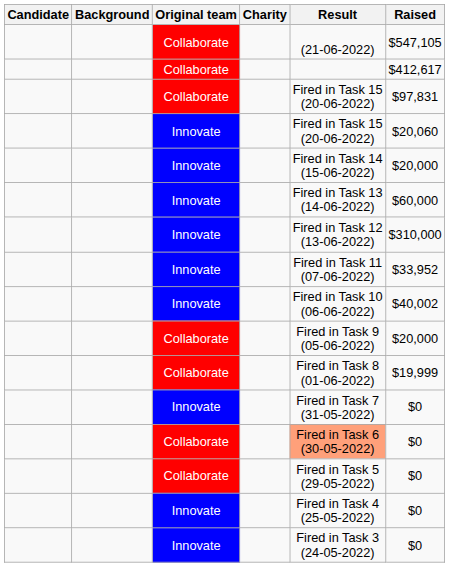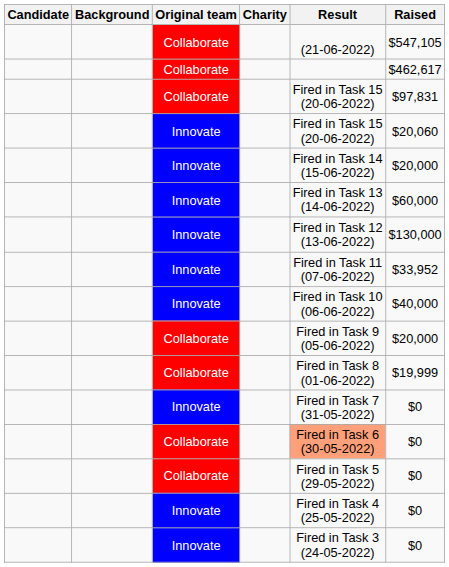(415, 69) $412,617 -> (415, 69) $462,617
(415, 235) $310,000 -> (415, 235) $130,000
(415, 304) $40,002 -> (415, 304) $40,000
